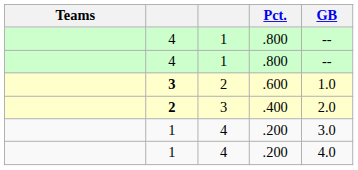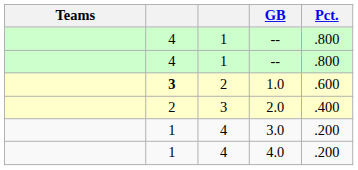columns swapped: (275, 15) <-> (327, 15)
(172, 107) bold -> (172, 107) normal
